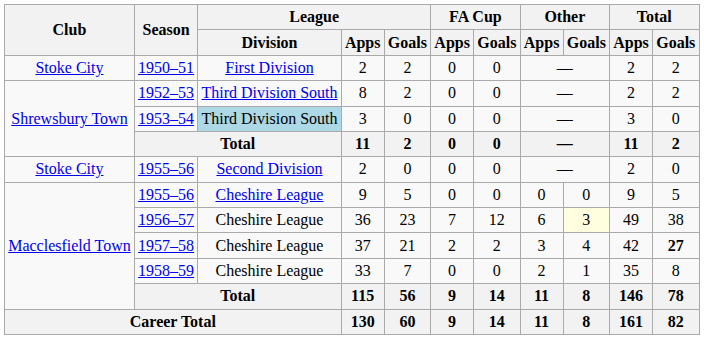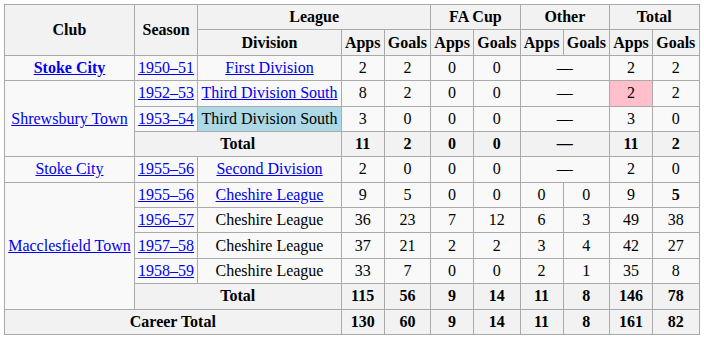(69, 67) normal -> (69, 67) bold
(631, 93) no background -> (631, 93) pink background
(676, 194) normal -> (676, 194) bold
(586, 220) lightyellow background -> (586, 220) no background
(676, 245) bold -> (676, 245) normal
